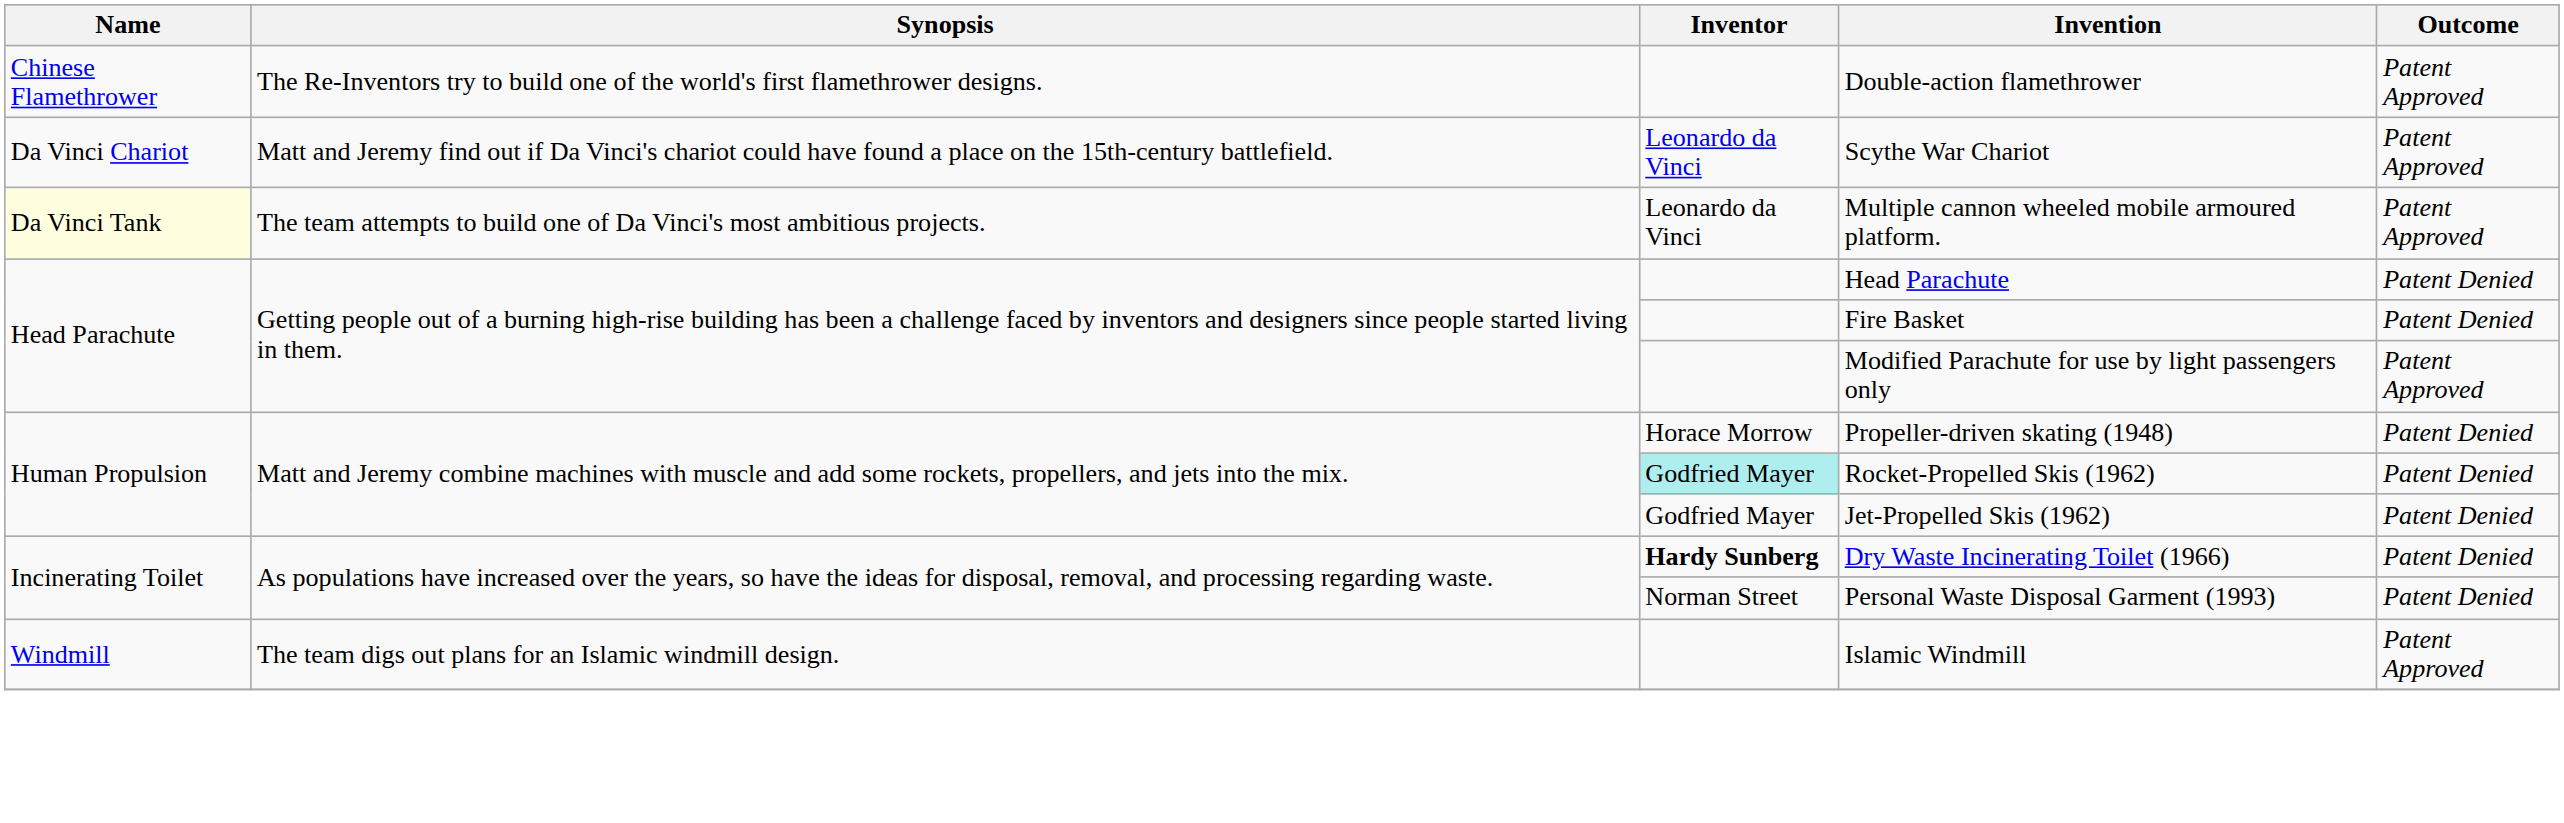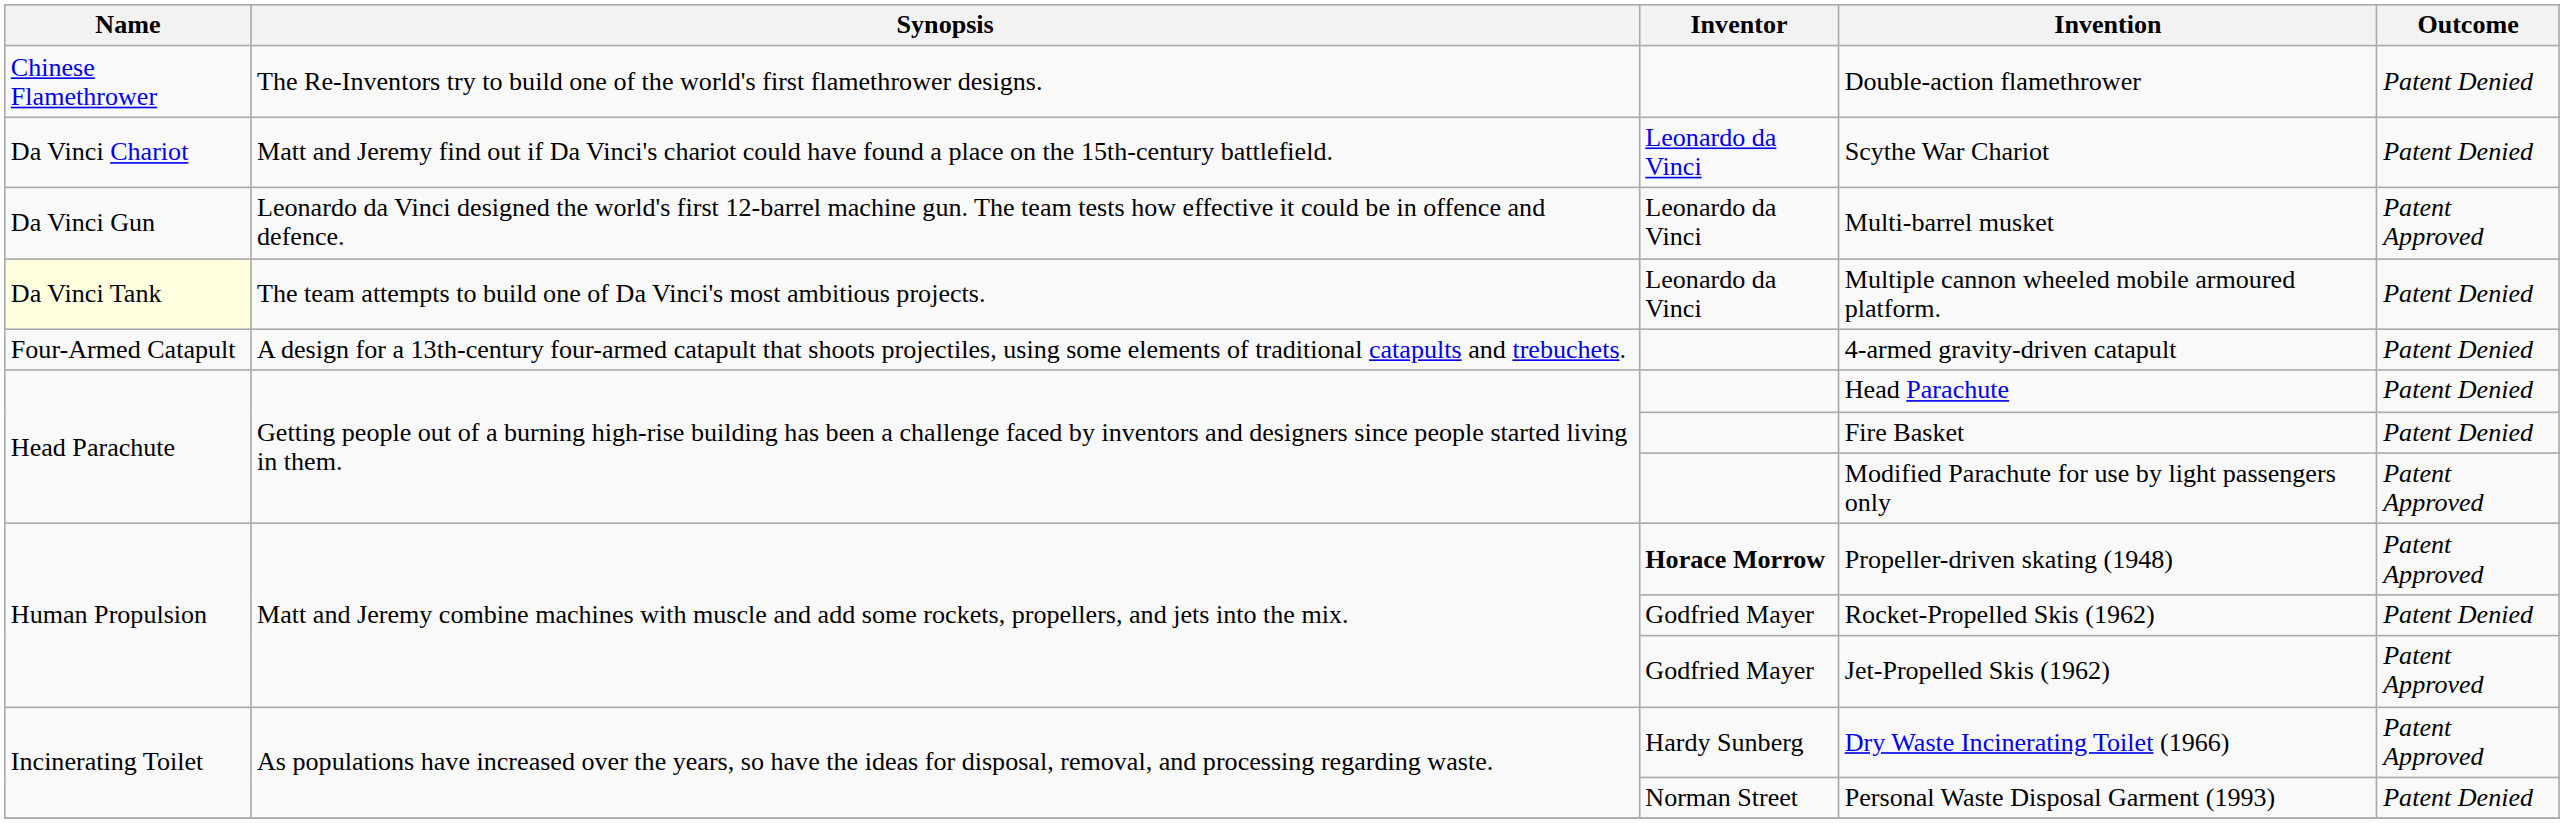(2433, 81) Patent Approved -> (2458, 81) Patent Denied
(2433, 151) Patent Approved -> (2458, 151) Patent Denied
+ row: (1949, 222)
(2433, 222) Patent Approved -> (2458, 293) Patent Denied
+ row: (2011, 349)
(1729, 432) normal -> (1735, 558) bold
(2458, 432) Patent Denied -> (2433, 558) Patent Approved
(1730, 473) paleturquoise background -> (1730, 614) no background
(2458, 514) Patent Denied -> (2433, 670) Patent Approved
(1732, 556) bold -> (1724, 741) normal
(2458, 556) Patent Denied -> (2433, 741) Patent Approved
- row: (1936, 653)
